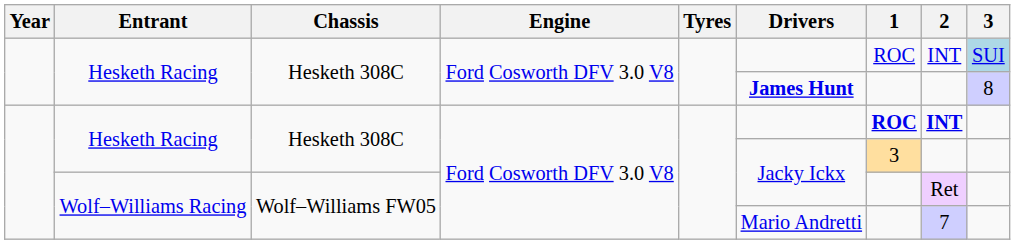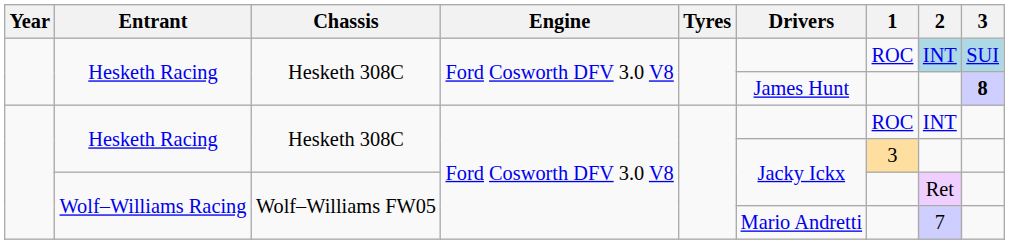(944, 55) no background -> (940, 55) lightblue background
(801, 88) bold -> (801, 88) normal
(988, 88) normal -> (983, 88) bold
(894, 122) bold -> (892, 122) normal
(944, 122) bold -> (940, 122) normal
